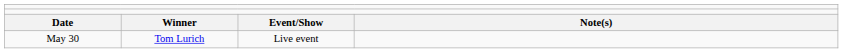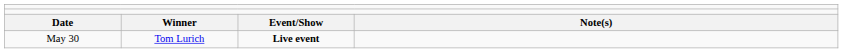(296, 39) normal -> (296, 39) bold
